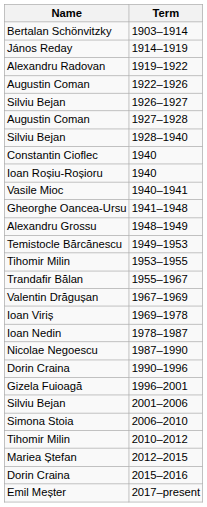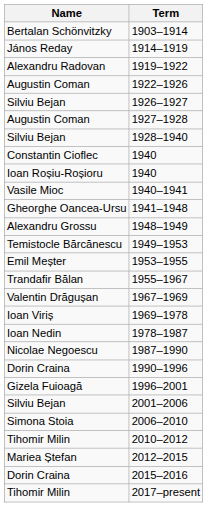(38, 262) Tihomir Milin -> (36, 262) Emil Meșter
(36, 492) Emil Meșter -> (38, 492) Tihomir Milin
